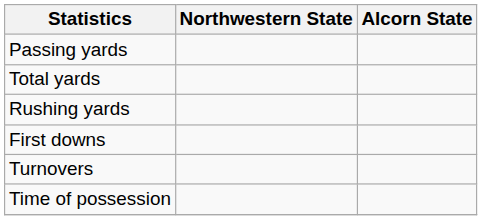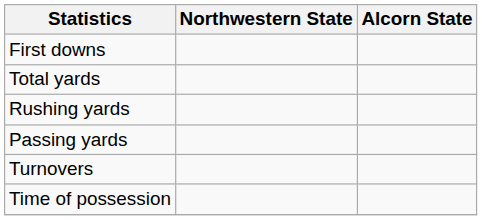rows swapped: (57, 139) <-> (68, 49)
